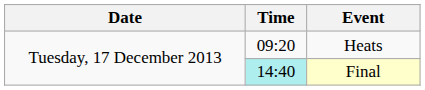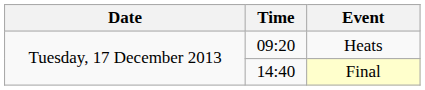(276, 71) paleturquoise background -> (276, 71) no background
